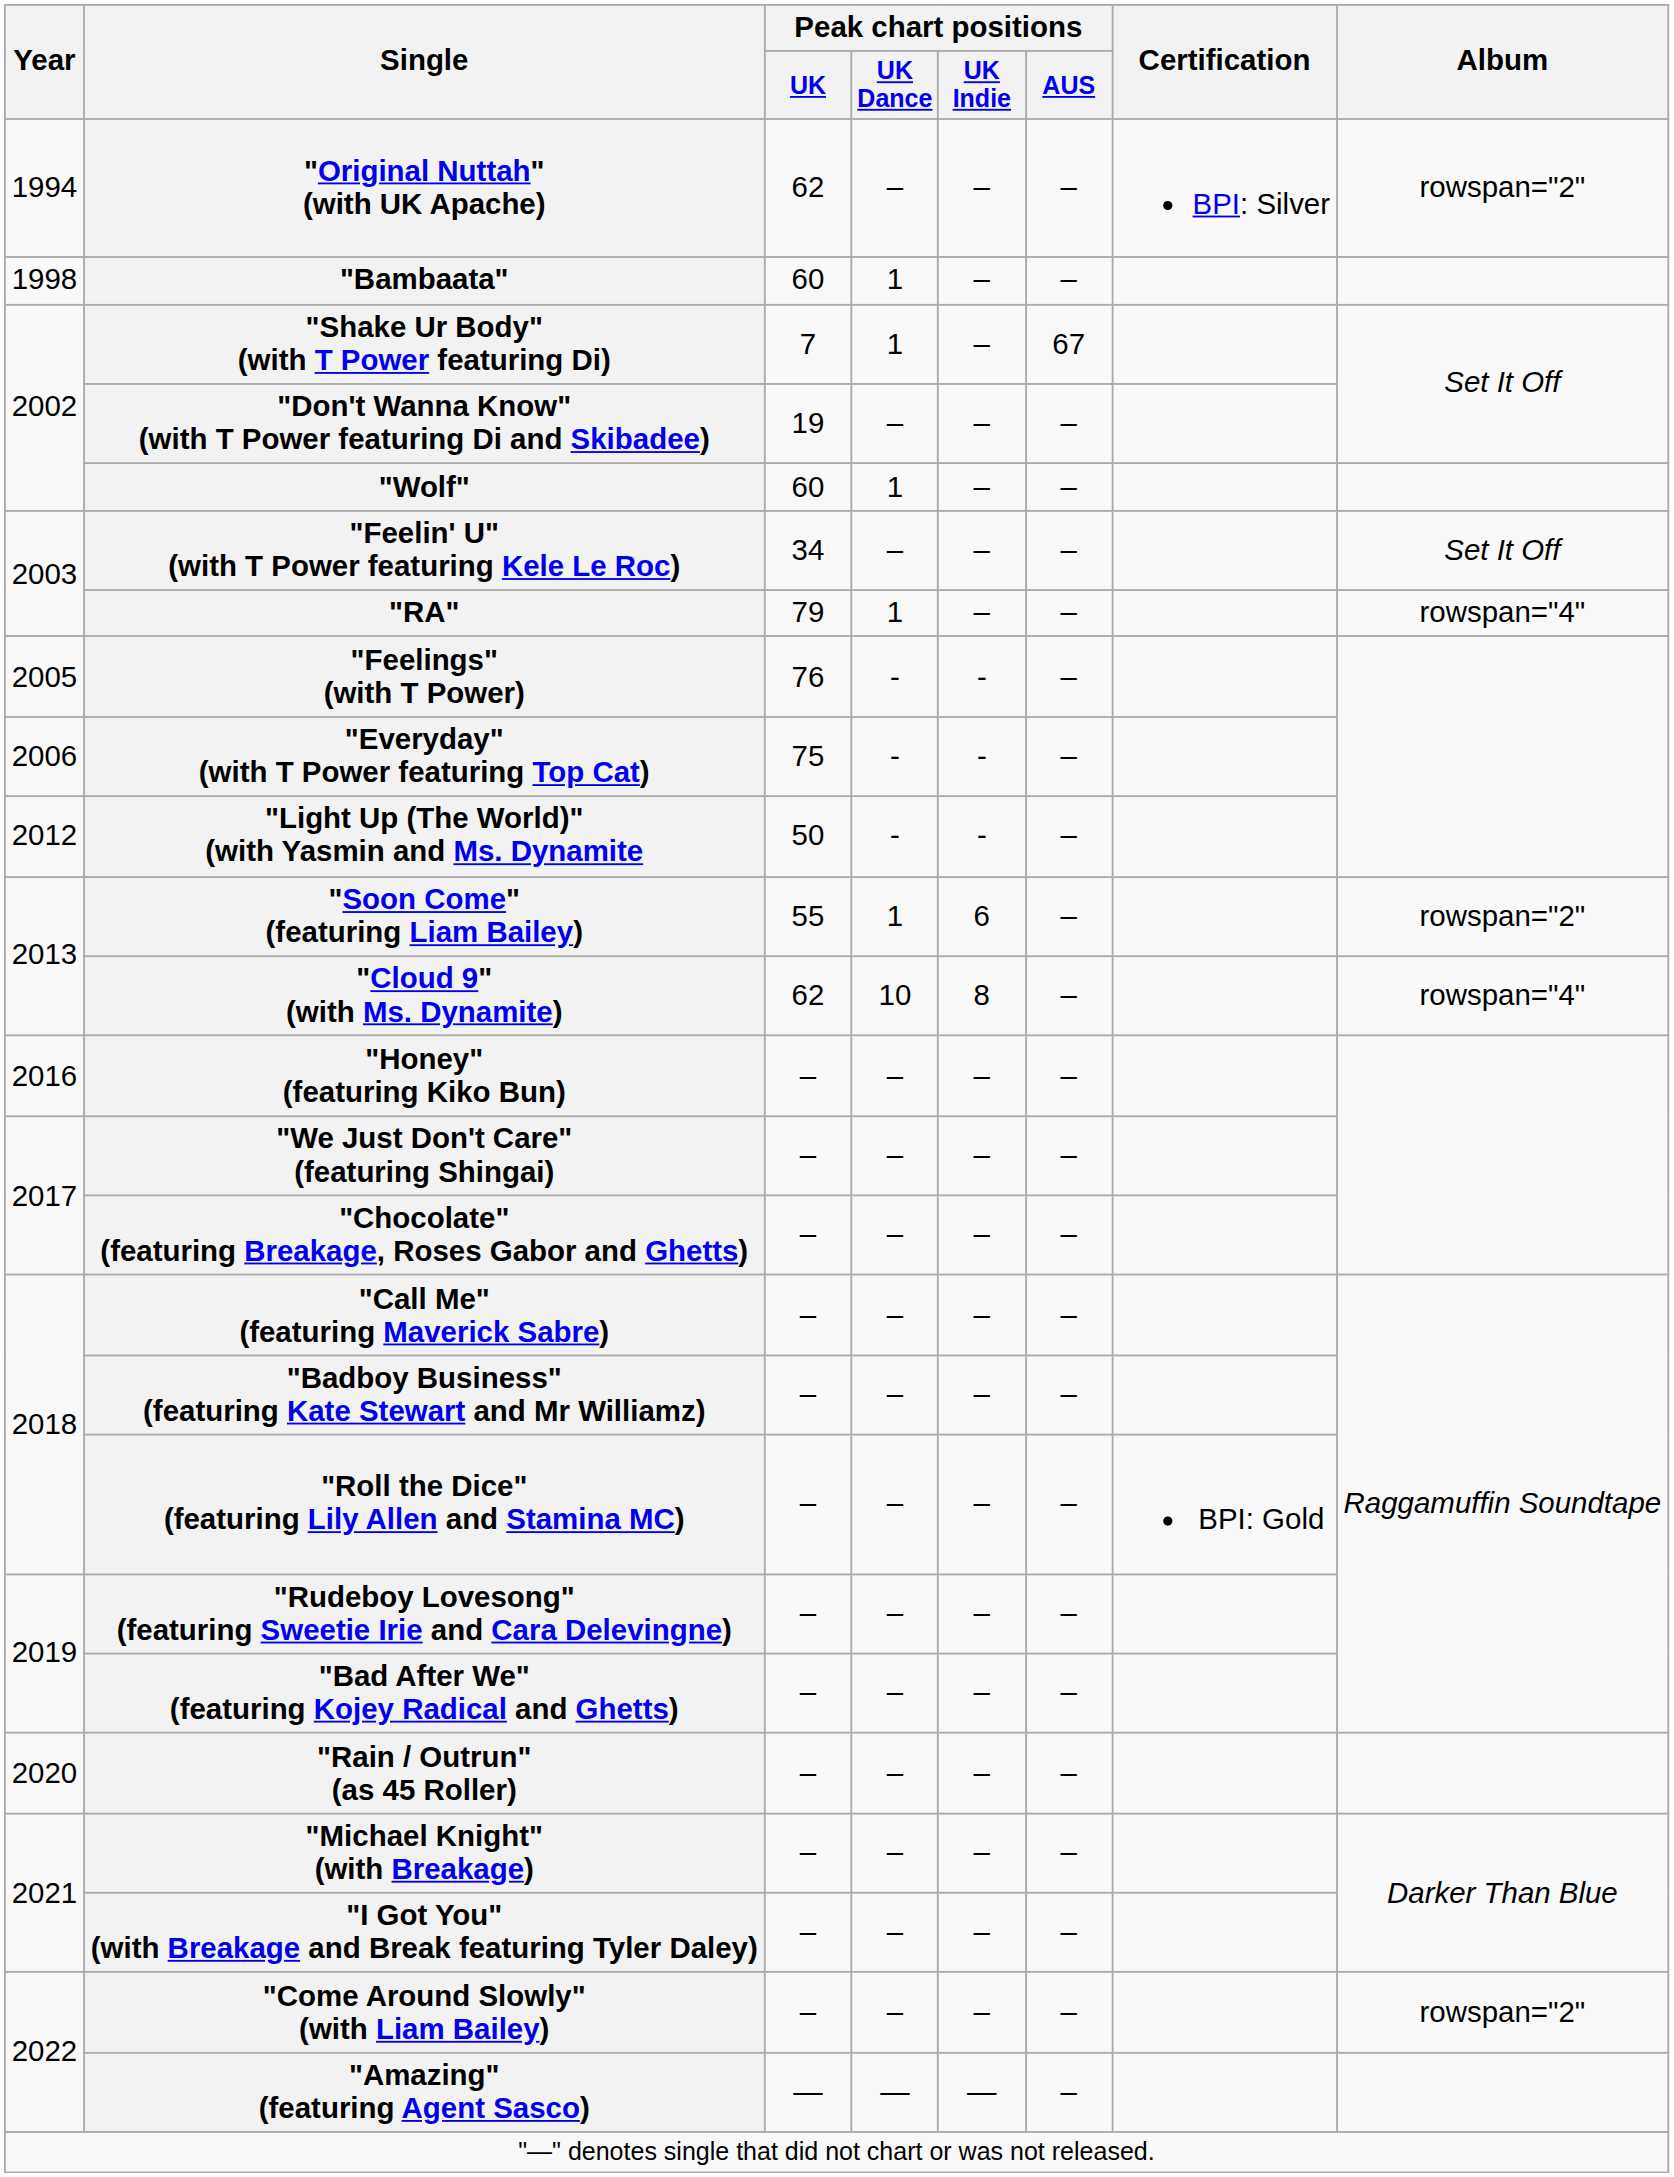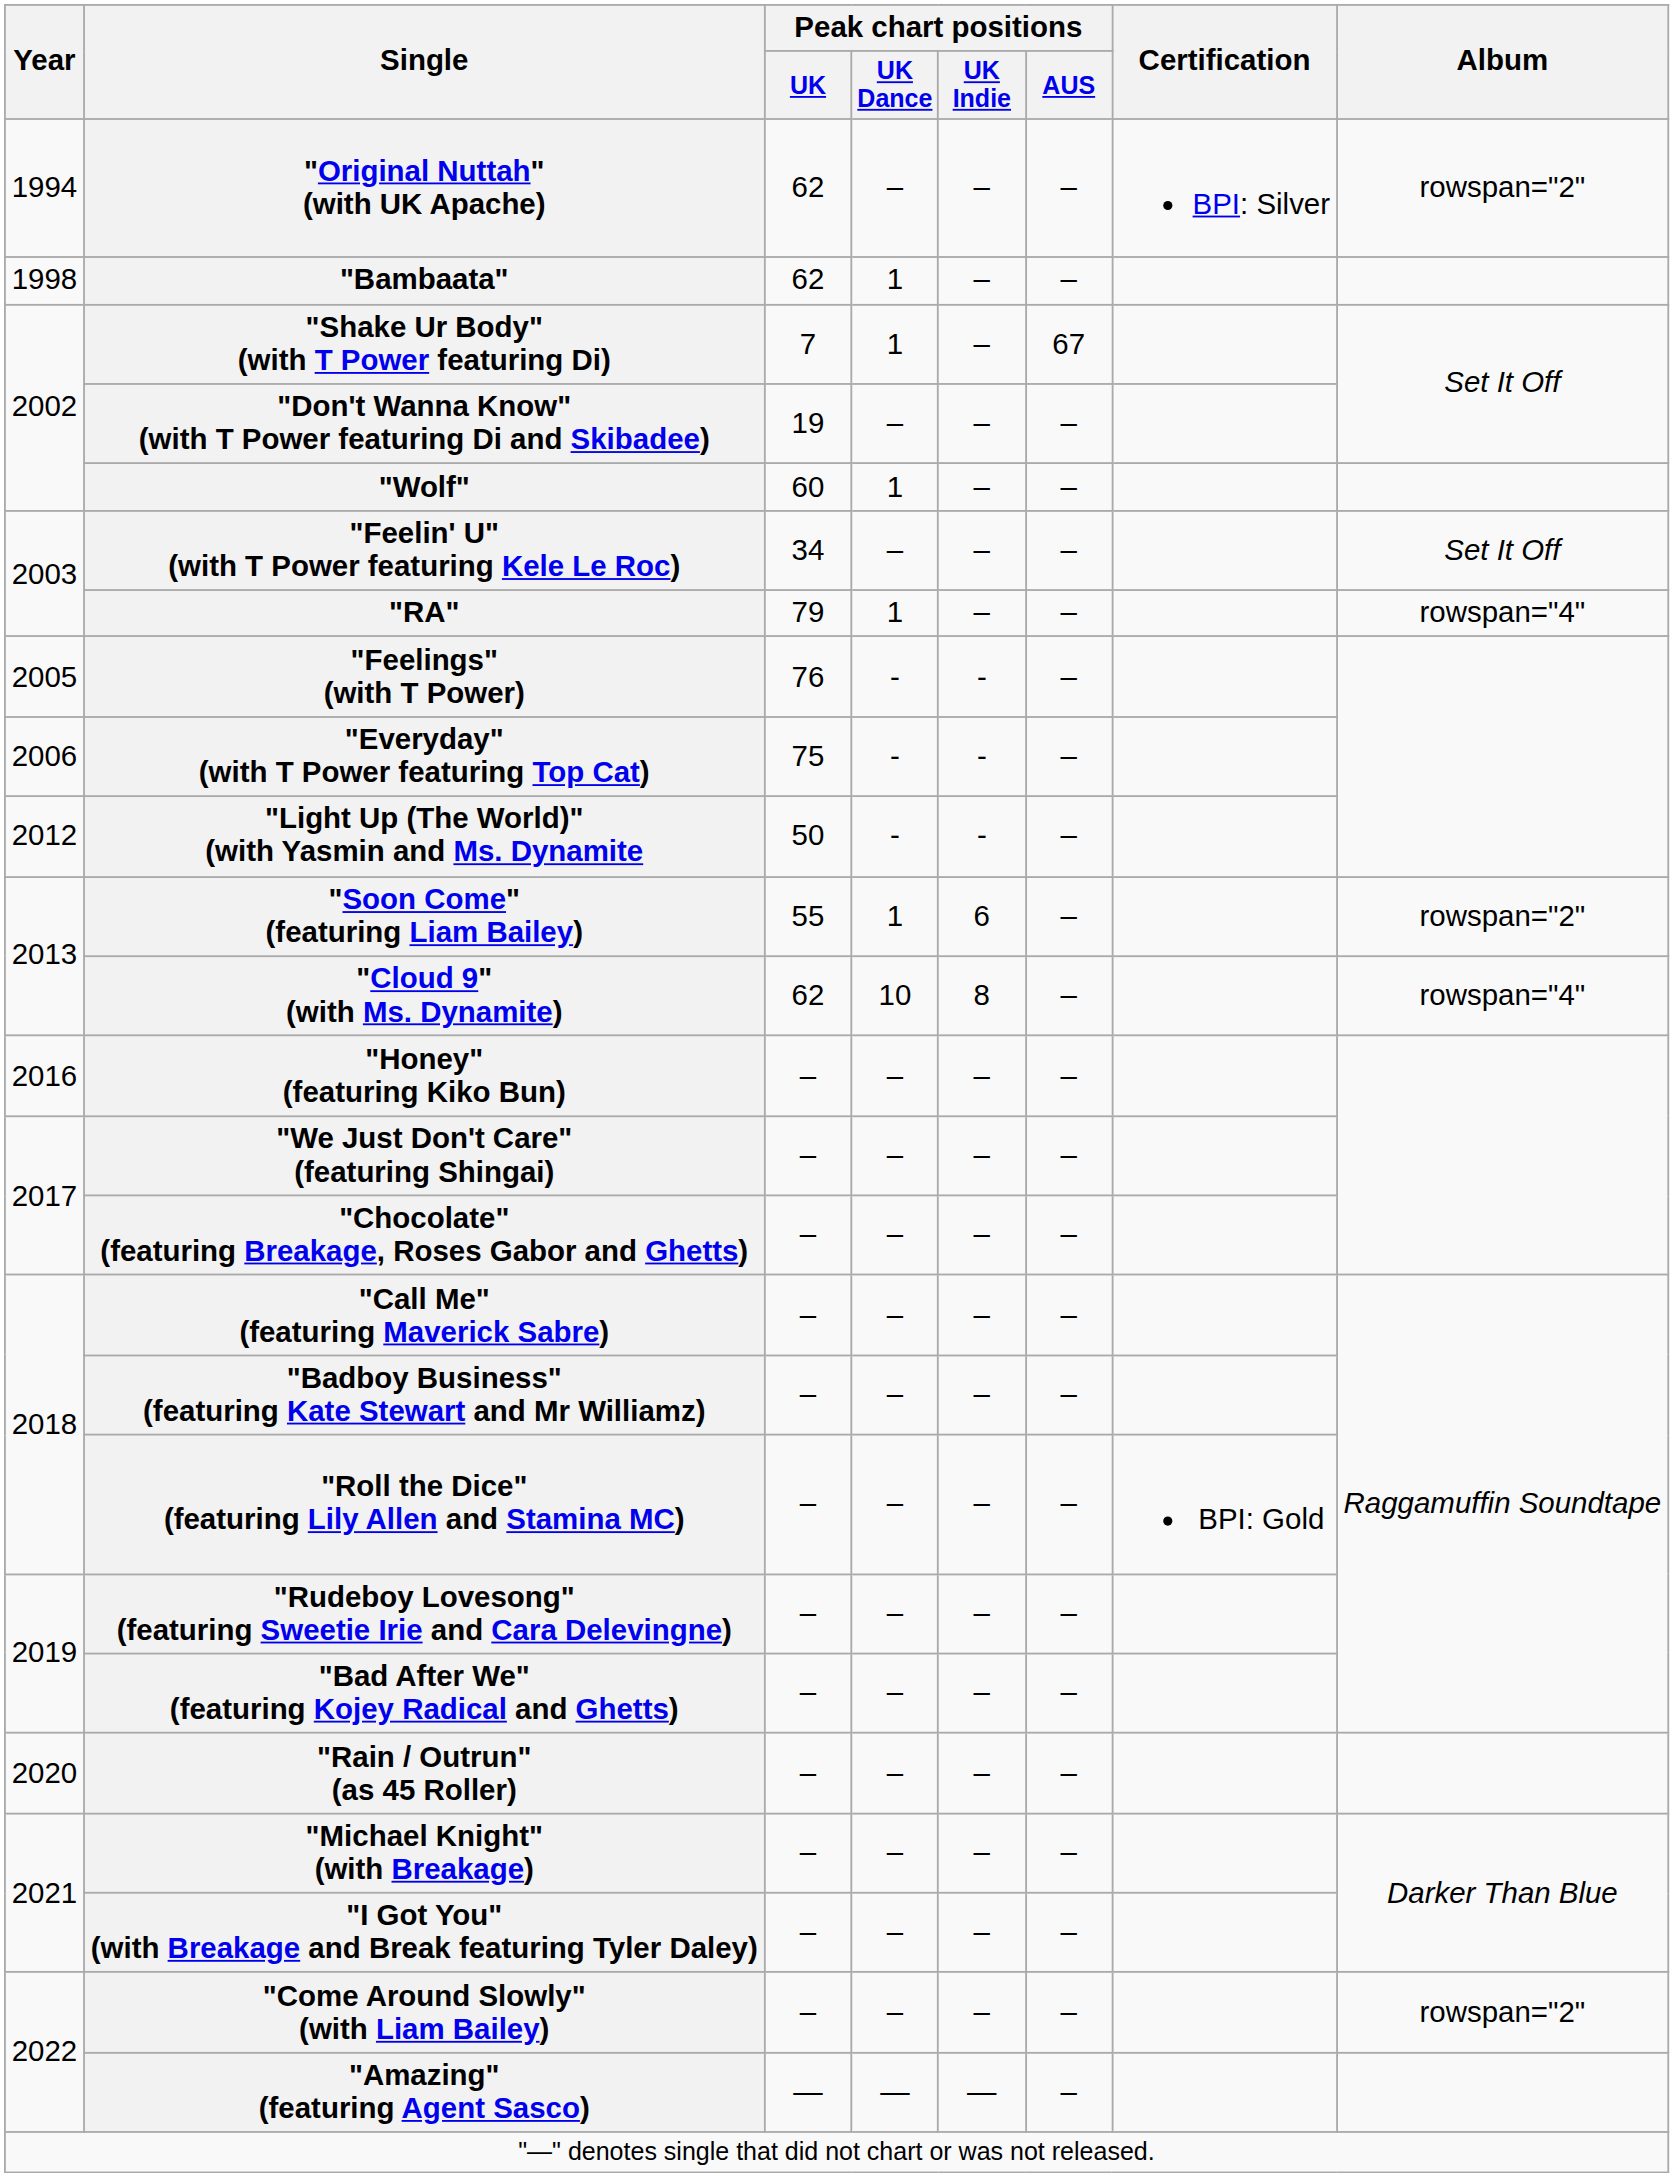(808, 280) 60 -> (808, 280) 62
